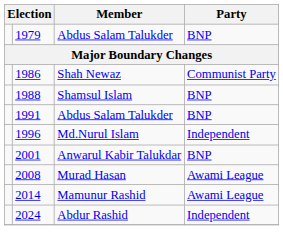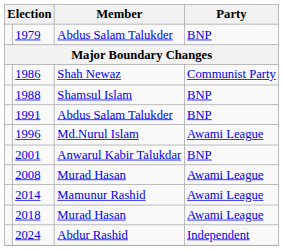(218, 134) Independent -> (225, 134) Awami League
+ row: (28, 214)
